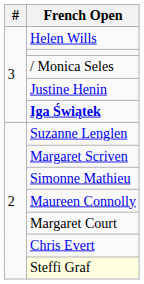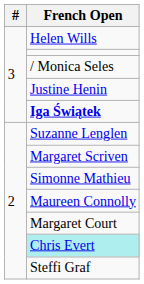(62, 245) no background -> (62, 245) paleturquoise background
(60, 267) lightyellow background -> (60, 267) no background
